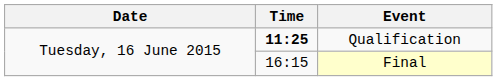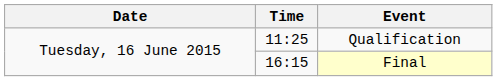(287, 40) bold -> (287, 40) normal
